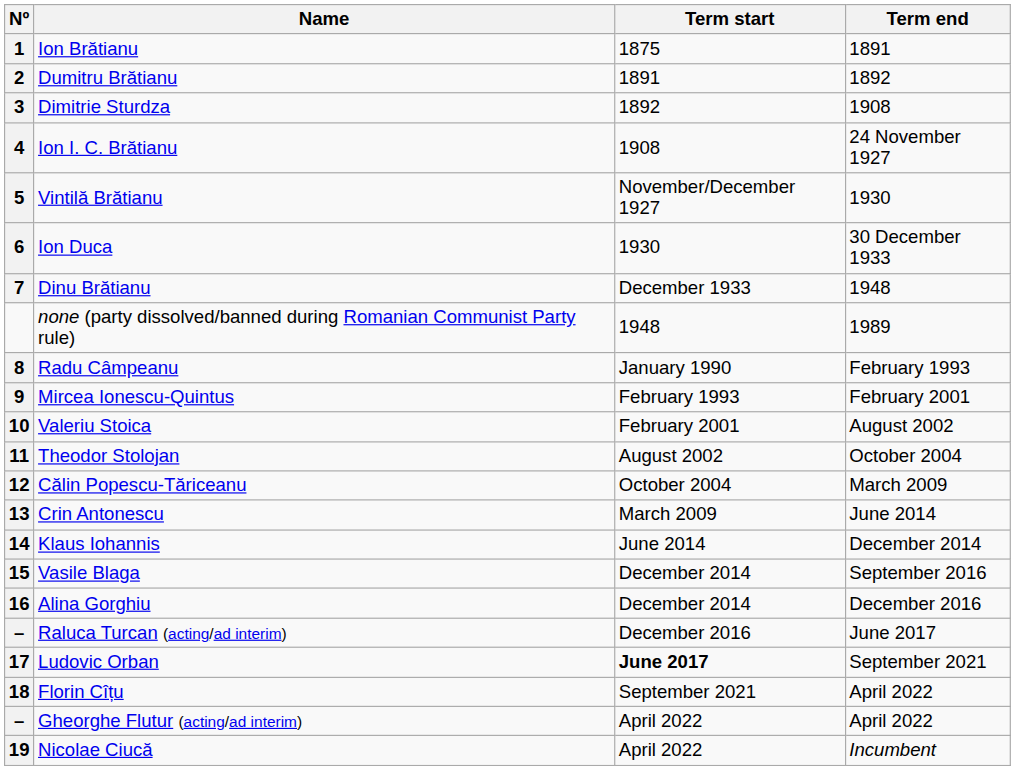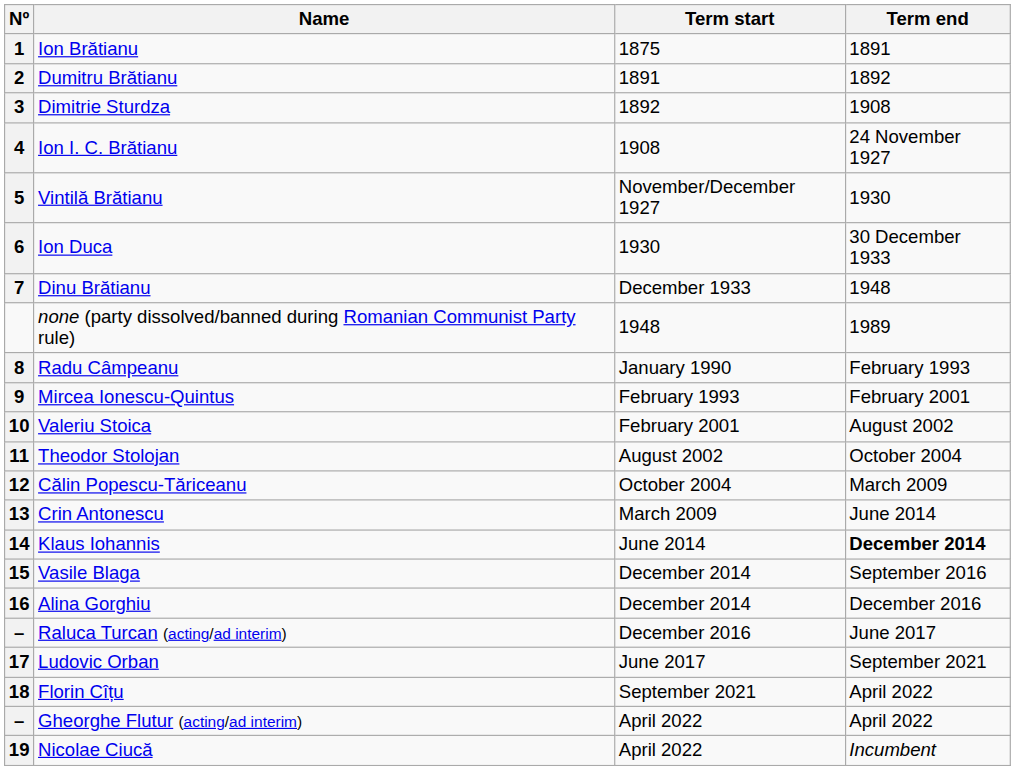(915, 544) normal -> (917, 544) bold
(664, 662) bold -> (662, 662) normal
